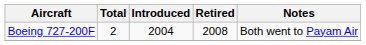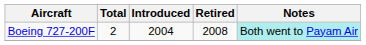(299, 31) no background -> (299, 31) paleturquoise background
